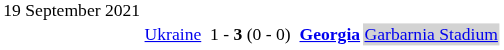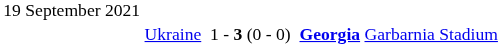(431, 34) lightgrey background -> (431, 34) no background
